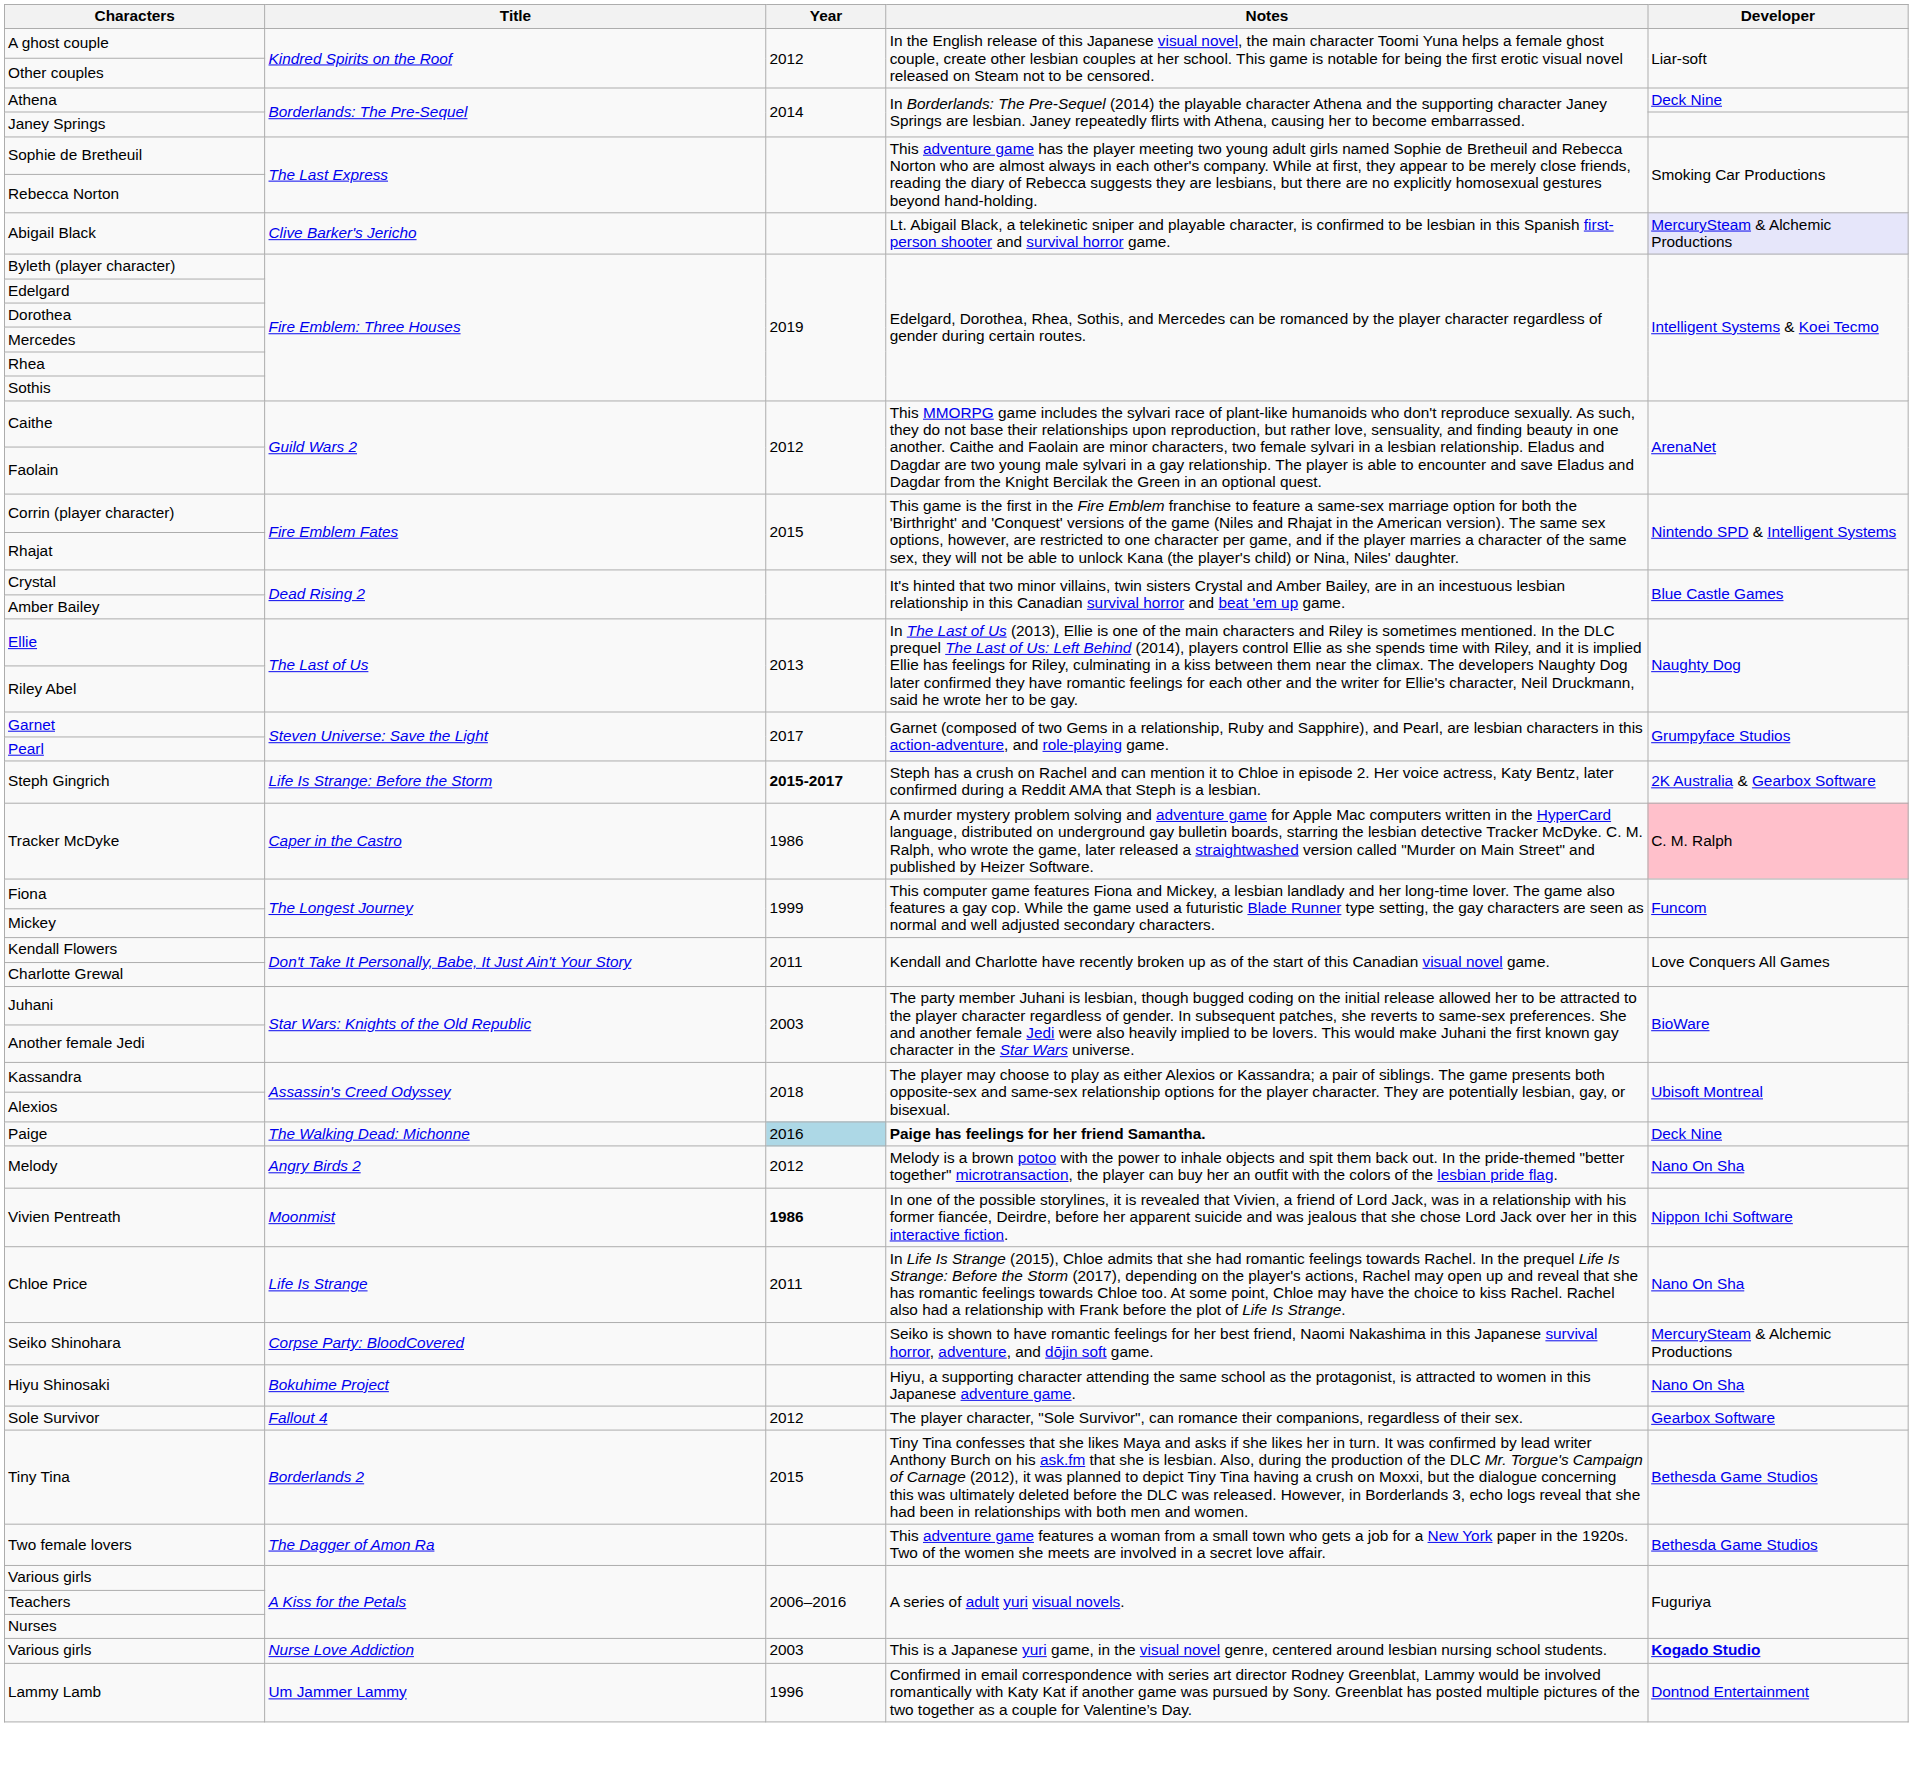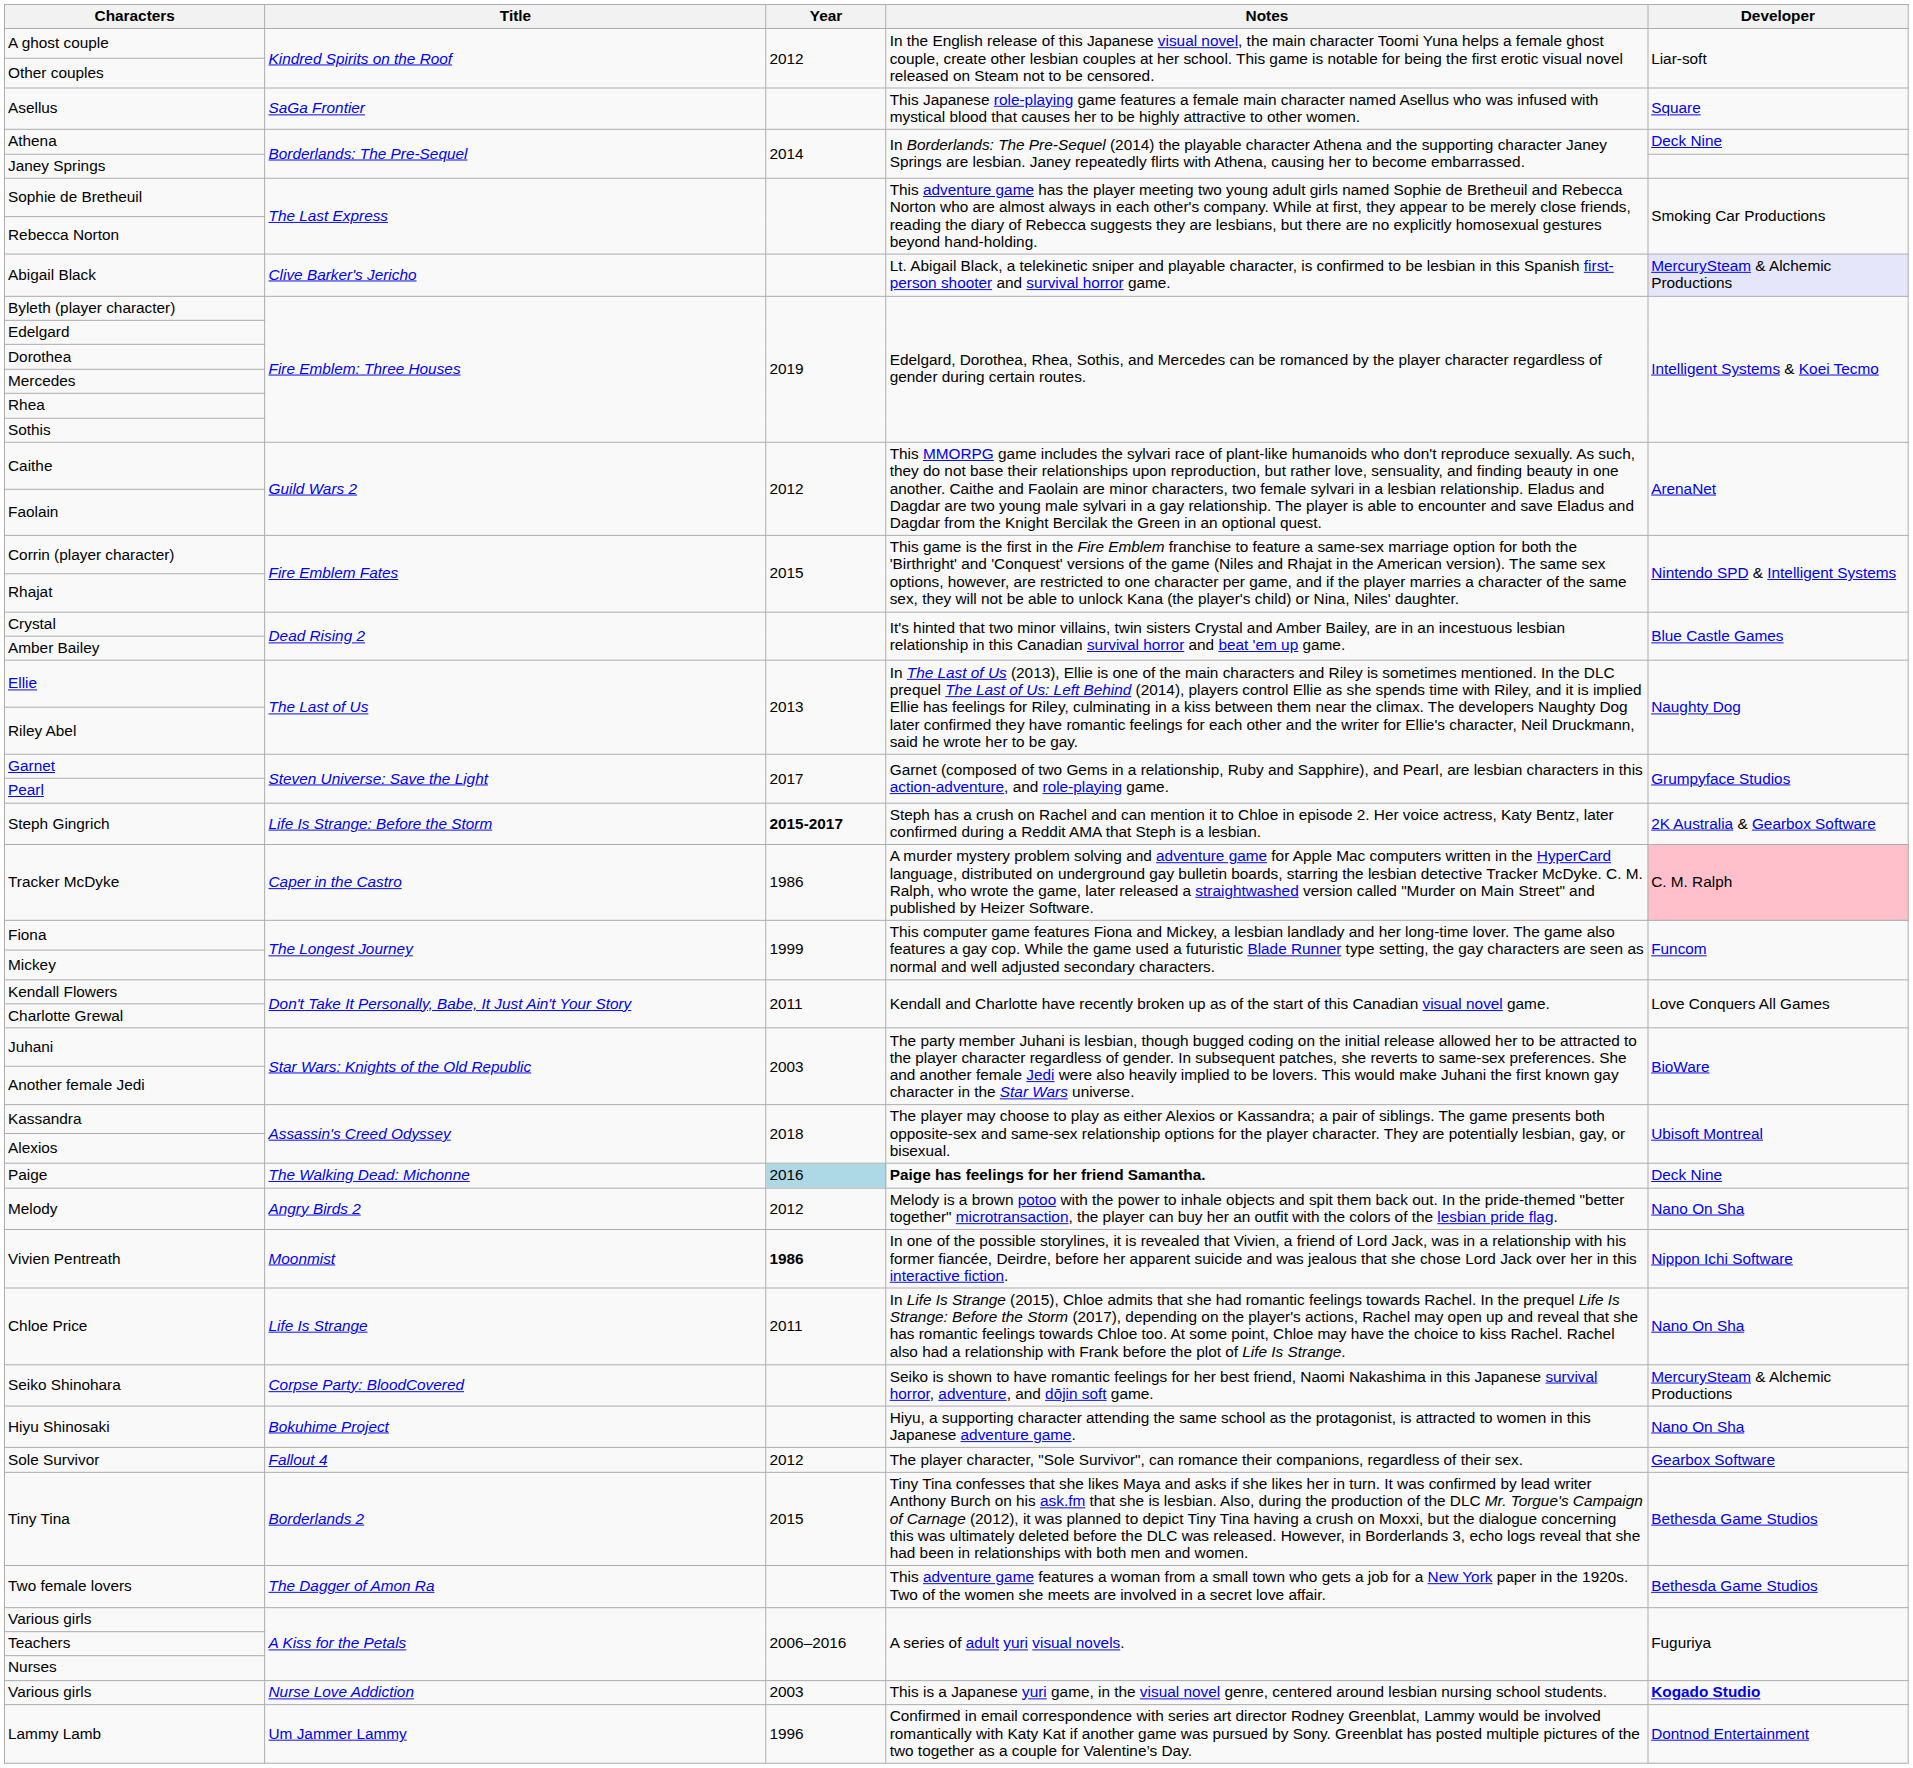+ row: (33, 108)
